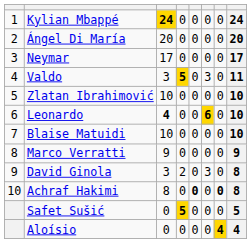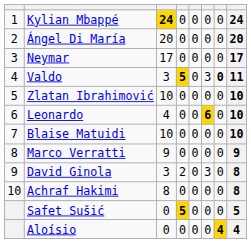(220, 77) normal -> (220, 77) bold
(166, 115) bold -> (166, 115) normal
(195, 191) bold -> (195, 191) normal
(220, 191) bold -> (220, 191) normal
